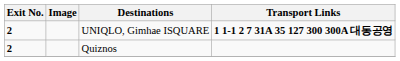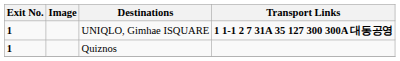(9, 30) 2 -> (9, 30) 1
(9, 48) 2 -> (9, 48) 1
